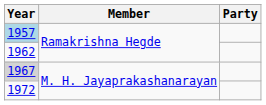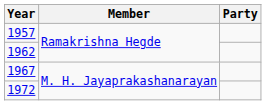(21, 33) lightblue background -> (21, 33) no background
(21, 71) lightgrey background -> (21, 71) no background
